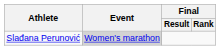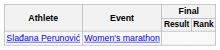(122, 39) lightgrey background -> (122, 39) no background
